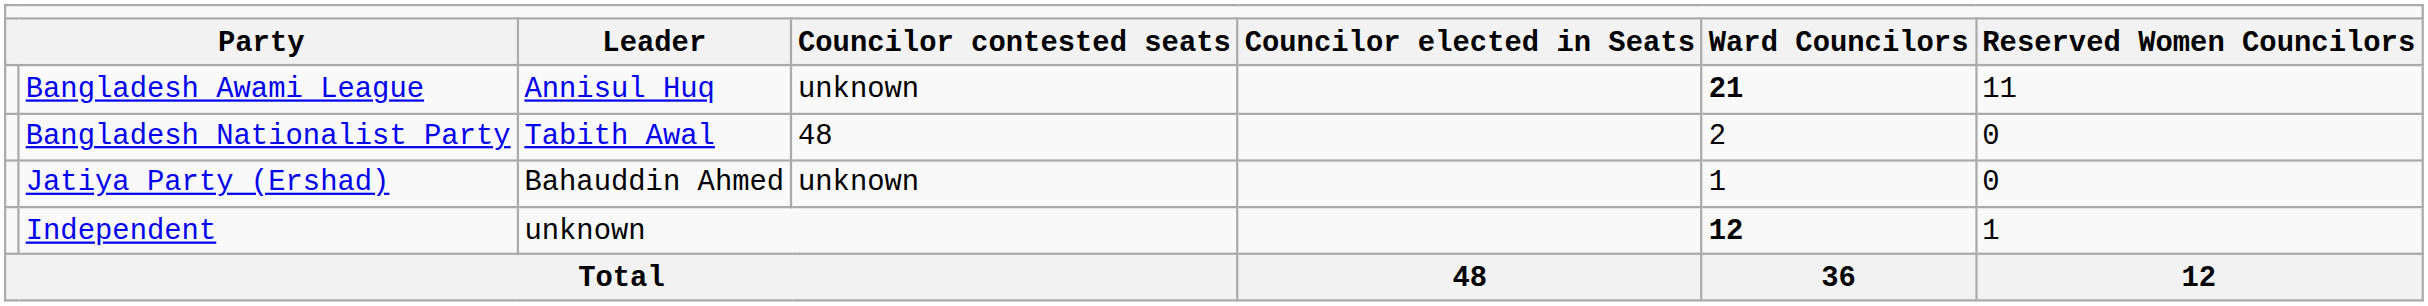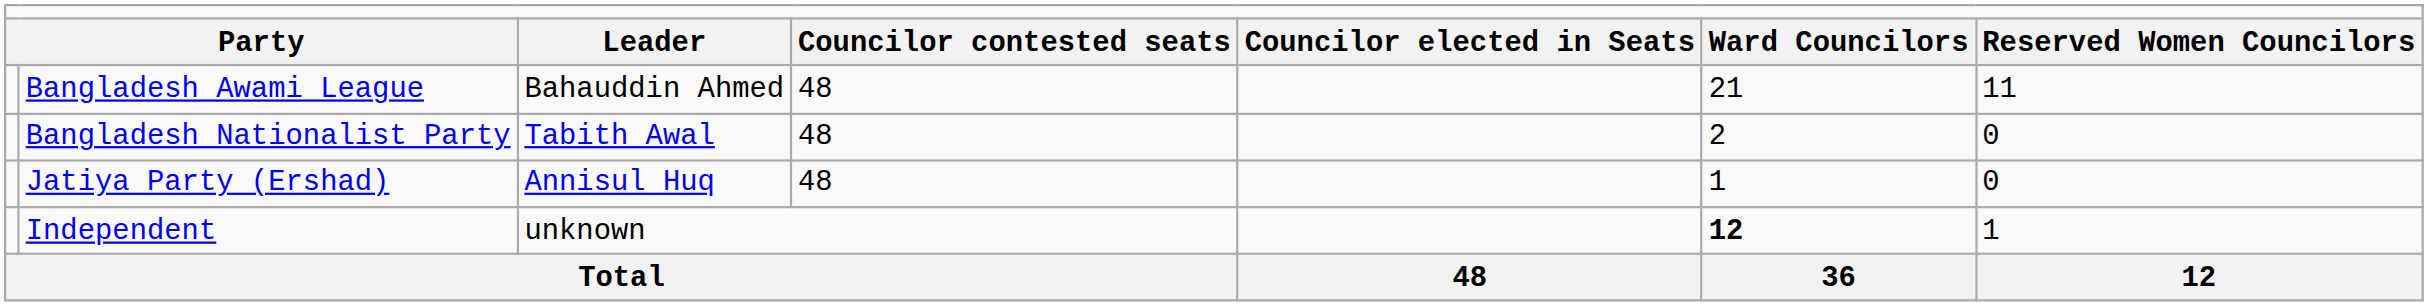(620, 89) Annisul Huq -> (654, 89) Bahauddin Ahmed
(859, 89) unknown -> (815, 89) 48
(1726, 89) bold -> (1726, 89) normal
(654, 183) Bahauddin Ahmed -> (620, 183) Annisul Huq
(859, 183) unknown -> (815, 183) 48
